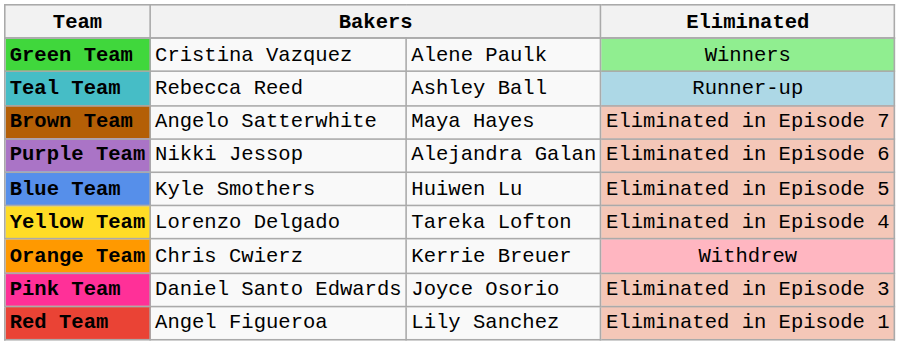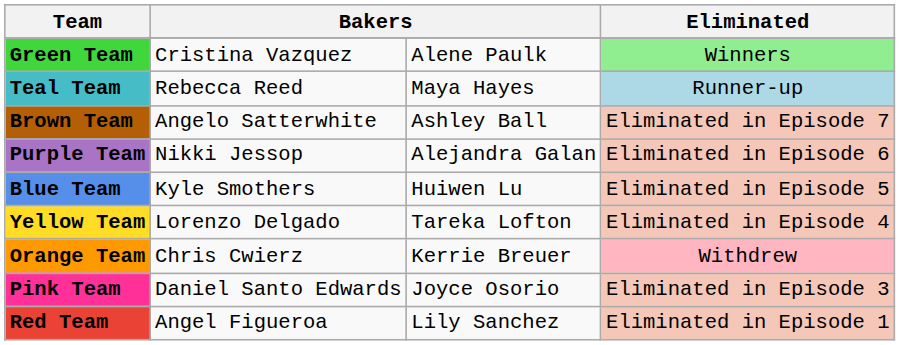(479, 88) Ashley Ball -> (473, 88) Maya Hayes
(473, 122) Maya Hayes -> (479, 122) Ashley Ball
